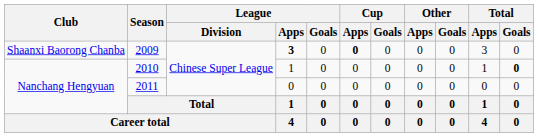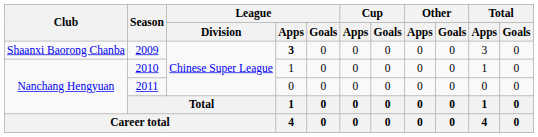(355, 50) bold -> (355, 50) normal
(516, 68) bold -> (516, 68) normal
